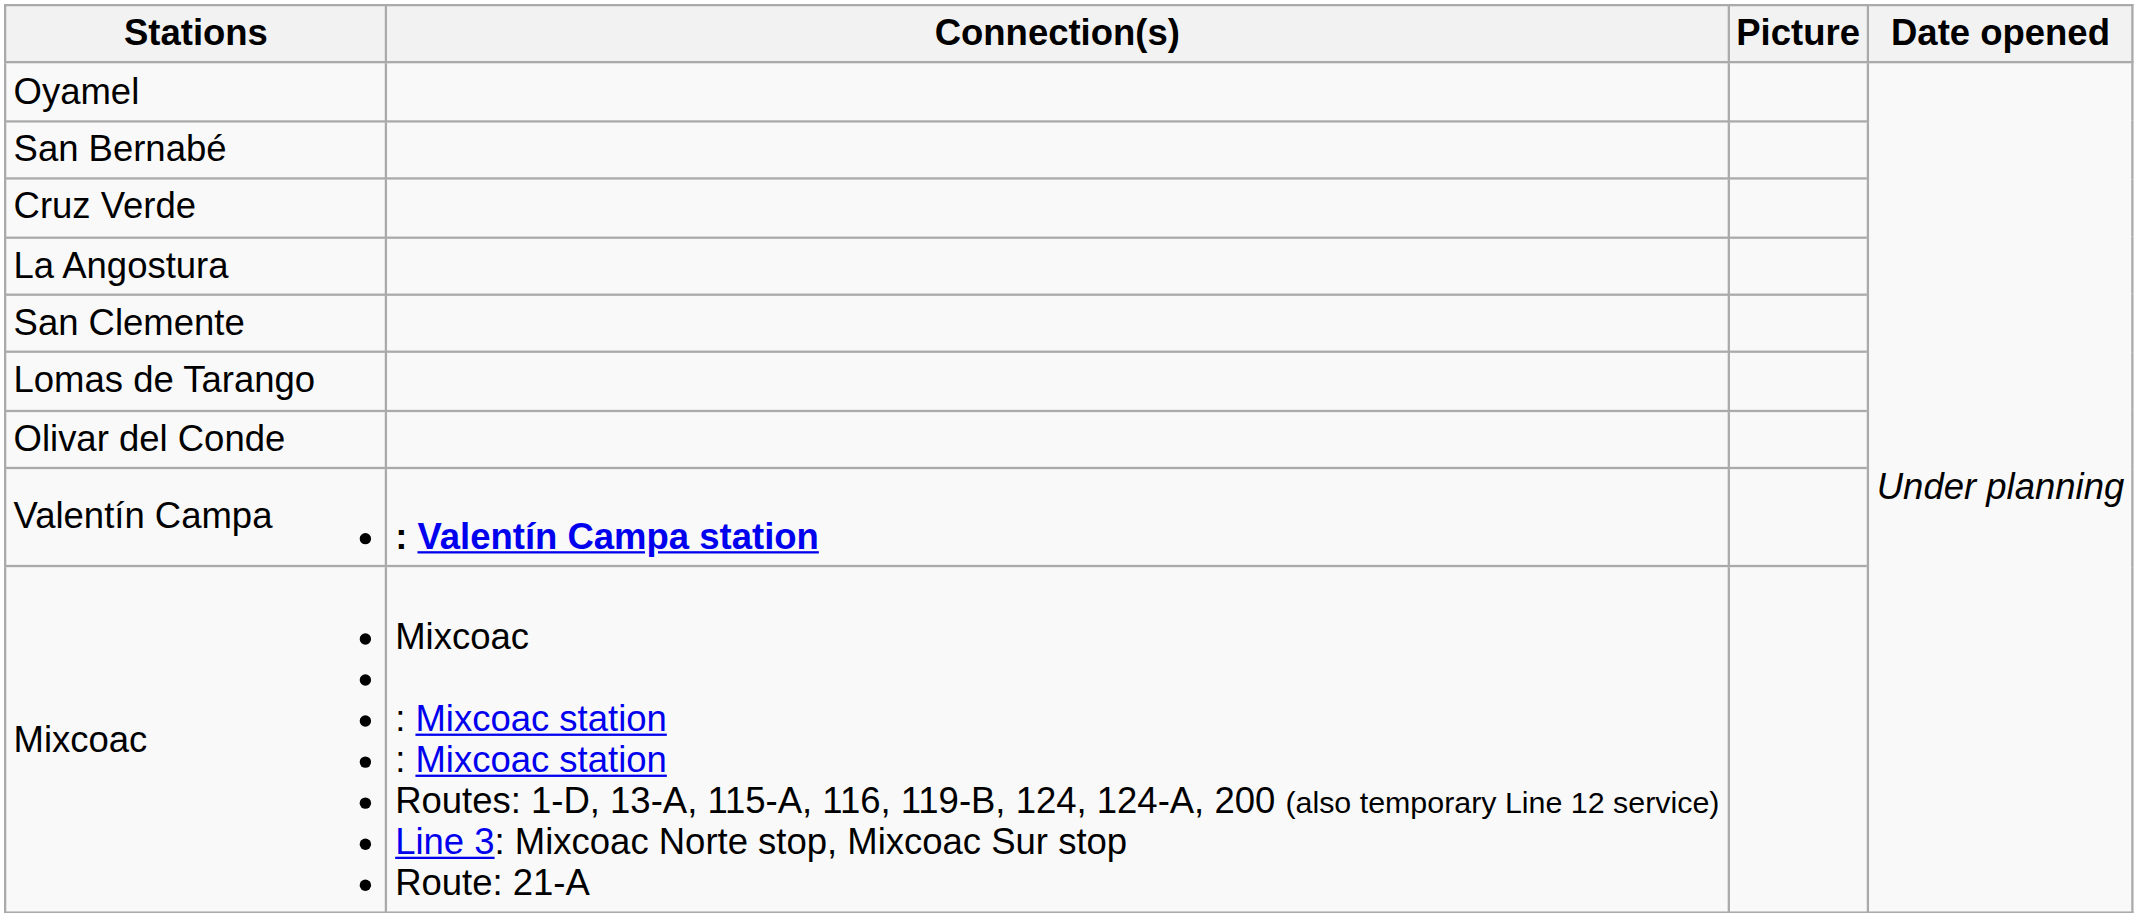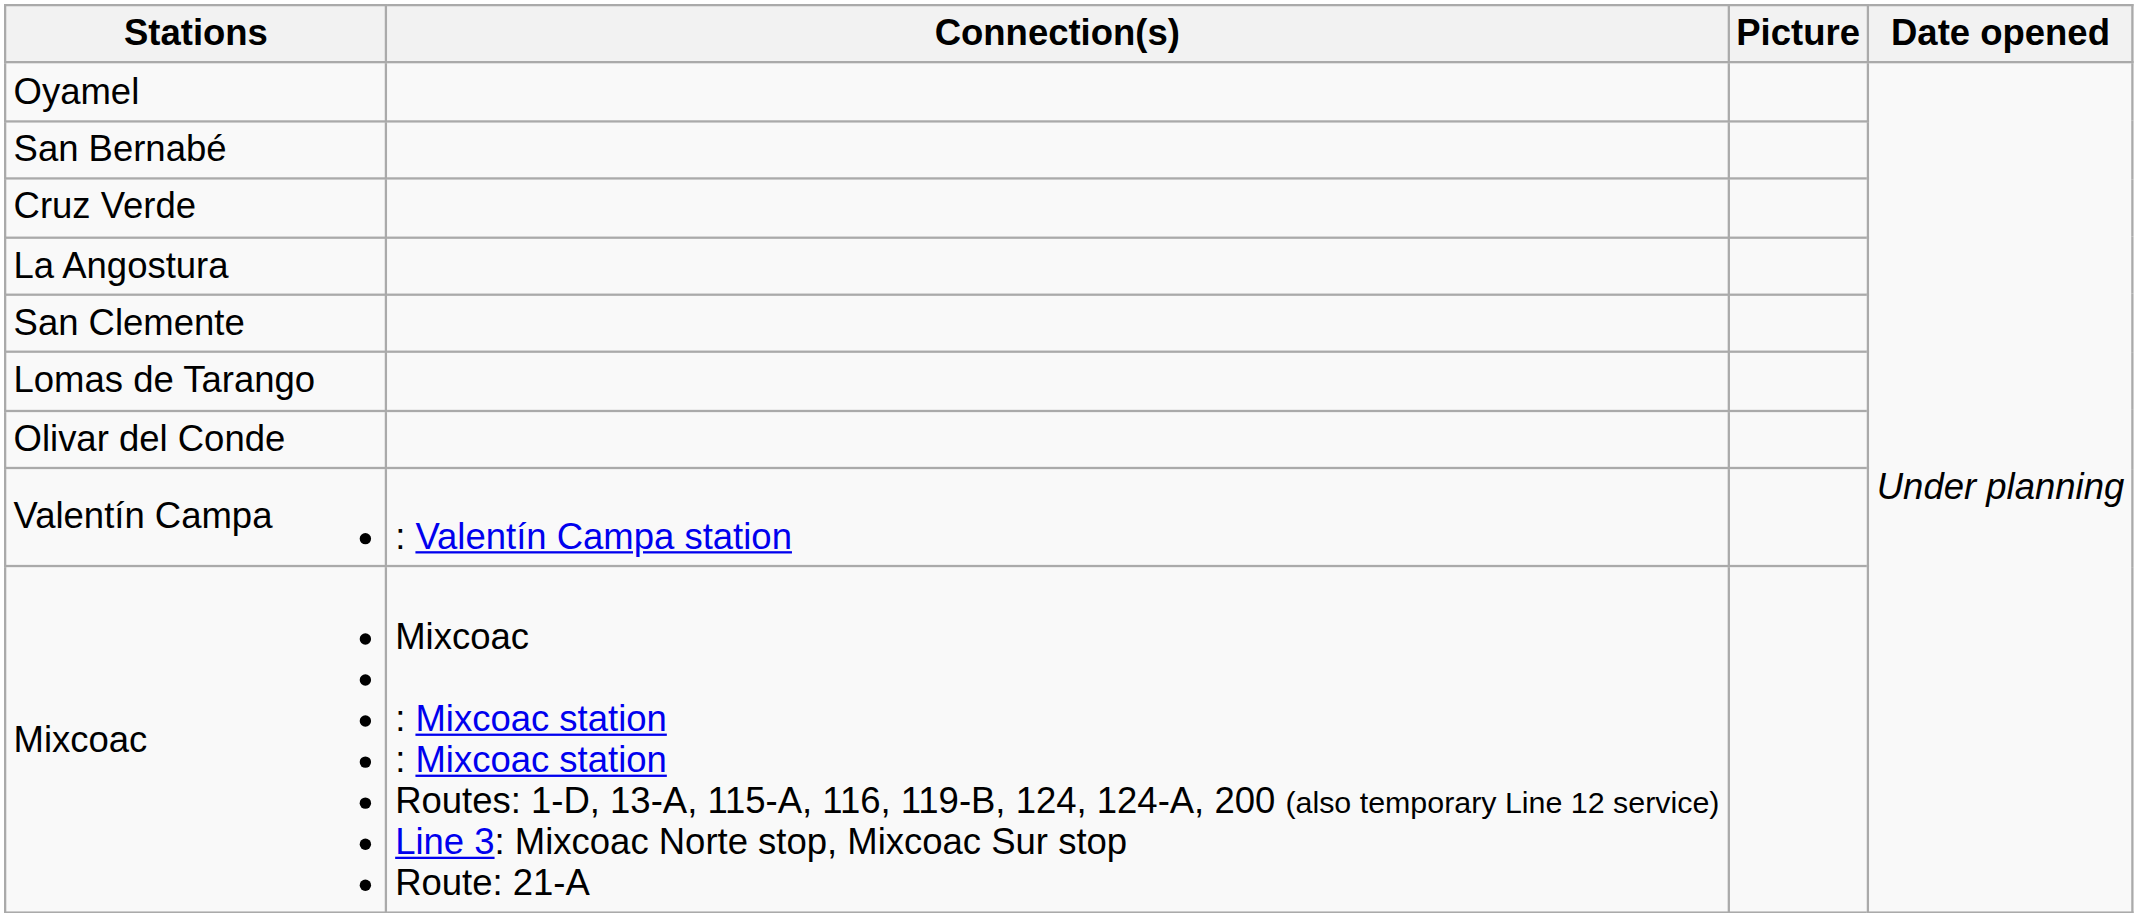(1057, 538) bold -> (1057, 538) normal
